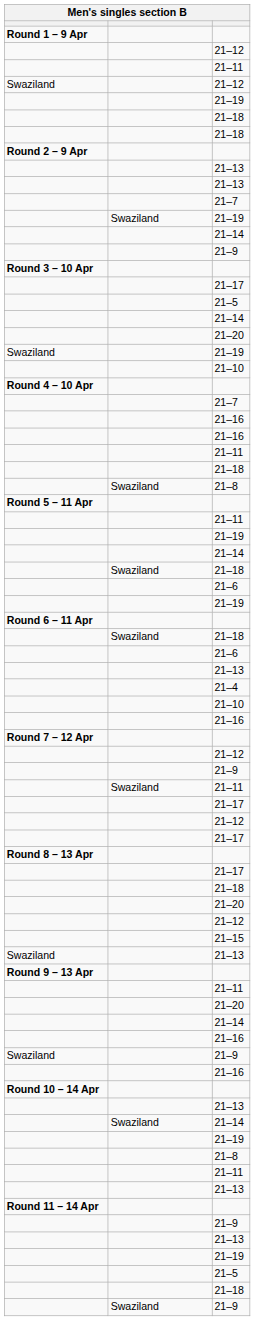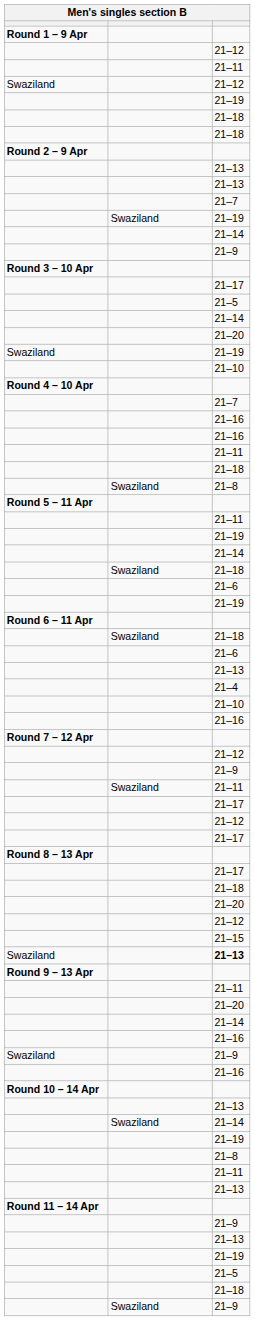(229, 955) normal -> (229, 955) bold
